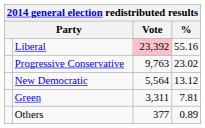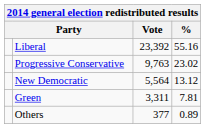(154, 47) pink background -> (154, 47) no background
